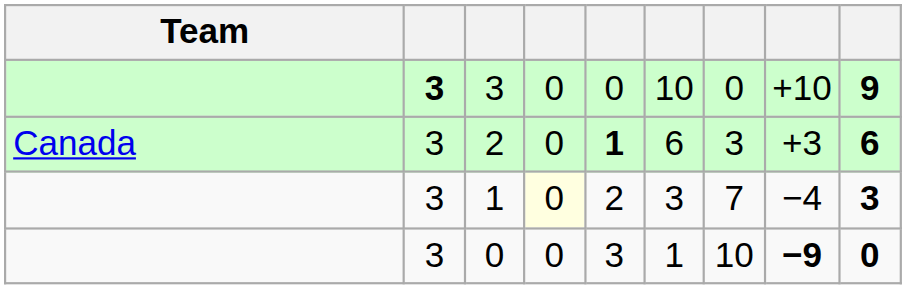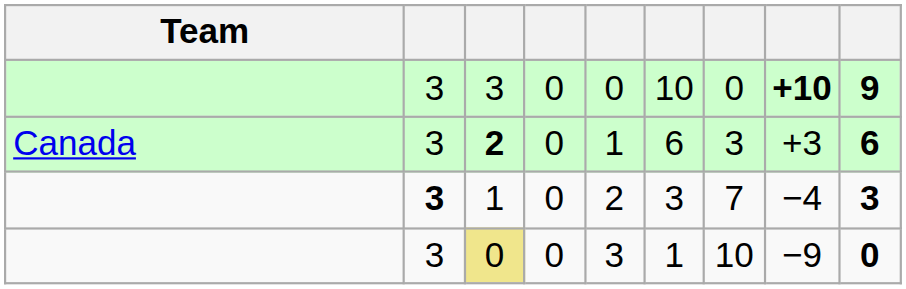(434, 87) bold -> (434, 87) normal
(802, 87) normal -> (802, 87) bold
(494, 143) normal -> (494, 143) bold
(614, 143) bold -> (614, 143) normal
(434, 198) normal -> (434, 198) bold
(554, 198) lightyellow background -> (554, 198) no background
(494, 254) no background -> (494, 254) khaki background
(802, 254) bold -> (802, 254) normal
